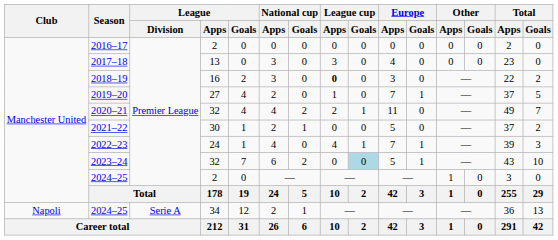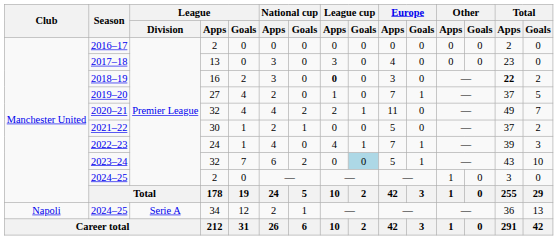(509, 78) normal -> (509, 78) bold
